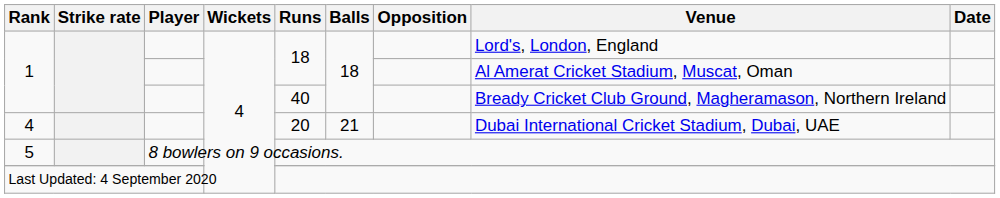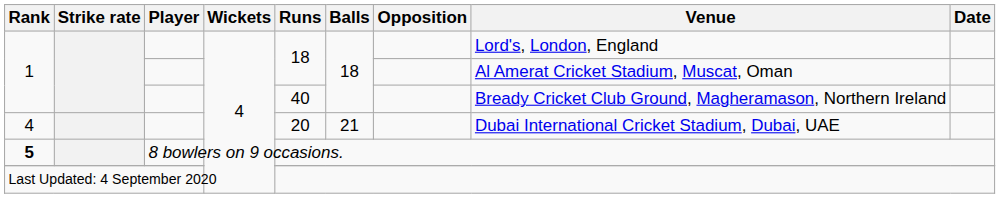(29, 152) normal -> (29, 152) bold
